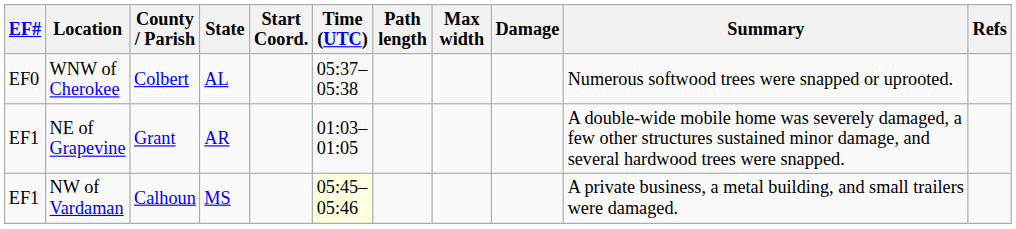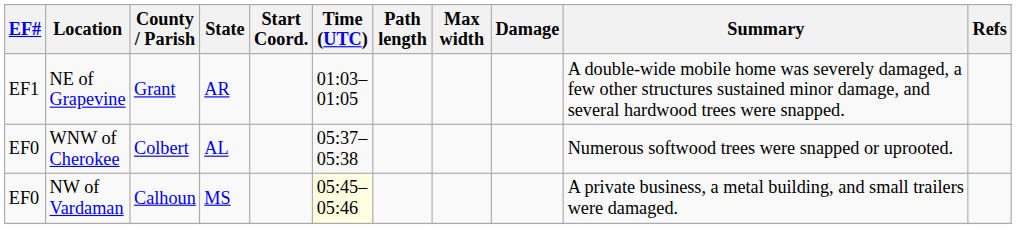rows swapped: (88, 138) <-> (85, 78)
(24, 198) EF1 -> (24, 198) EF0
